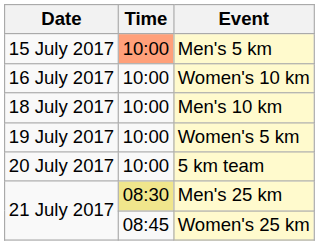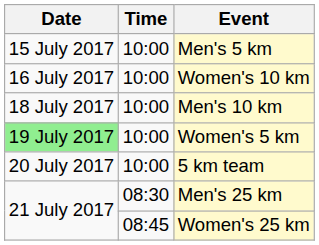(146, 48) lightsalmon background -> (146, 48) no background
(61, 136) no background -> (61, 136) lightgreen background
(146, 195) khaki background -> (146, 195) no background
